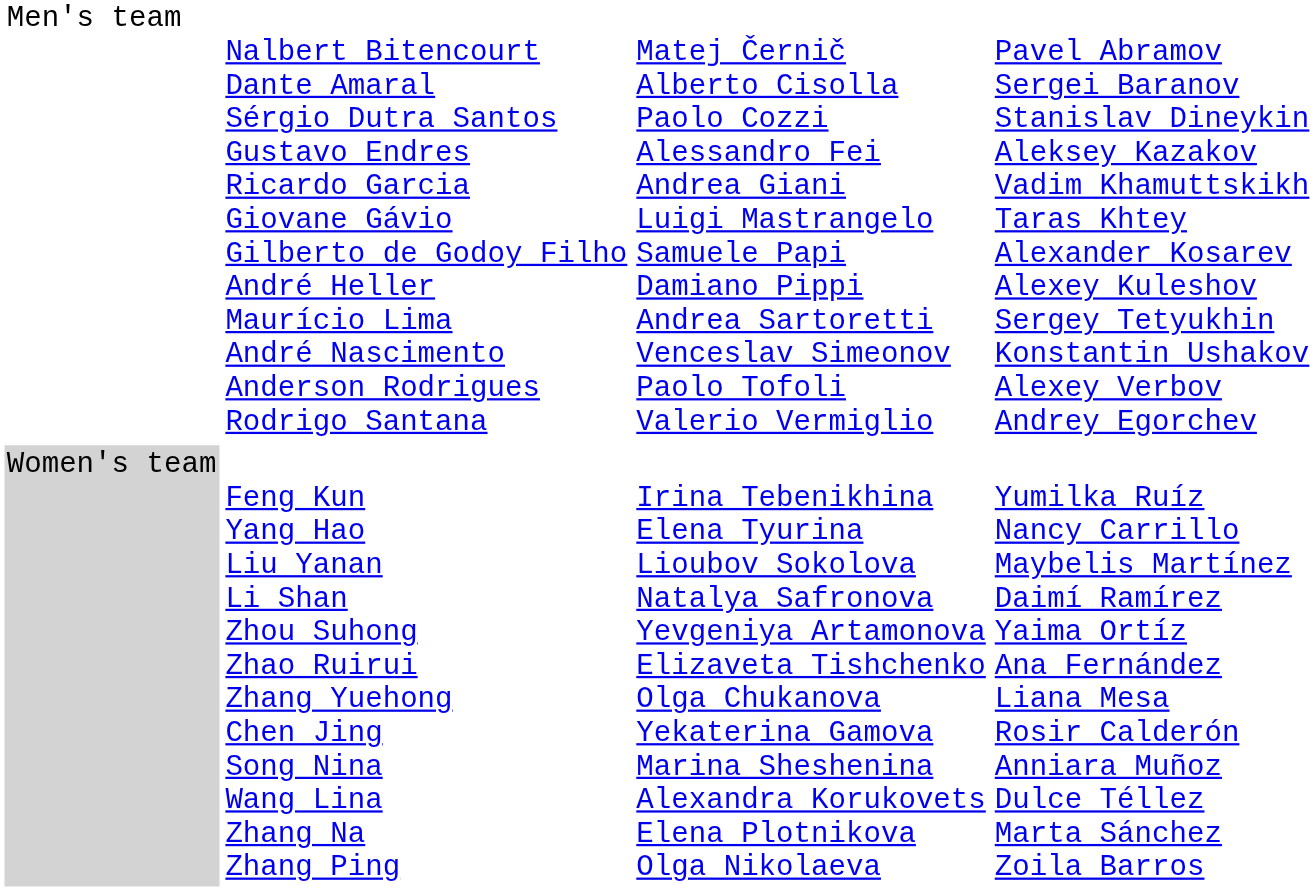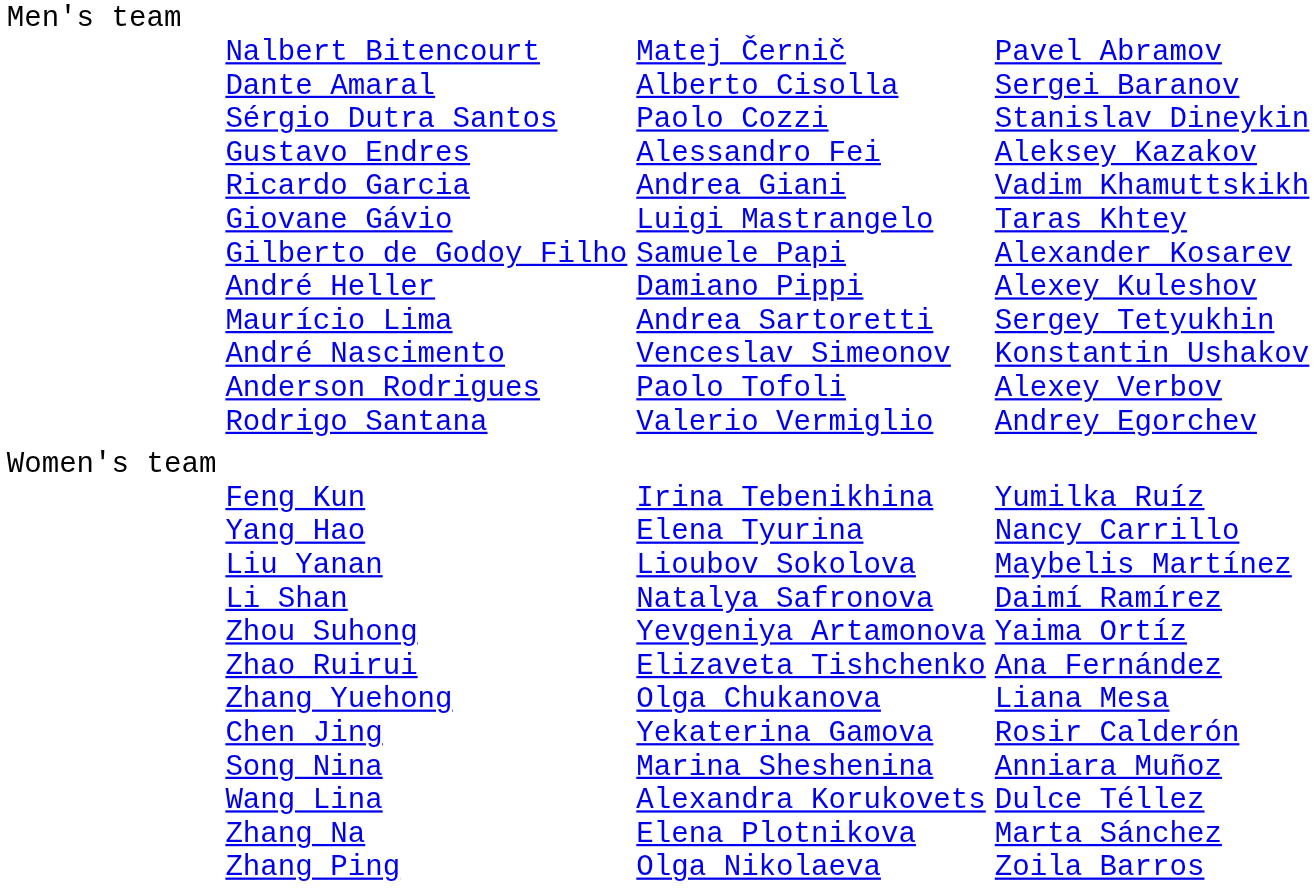(112, 464) lightgrey background -> (112, 464) no background
